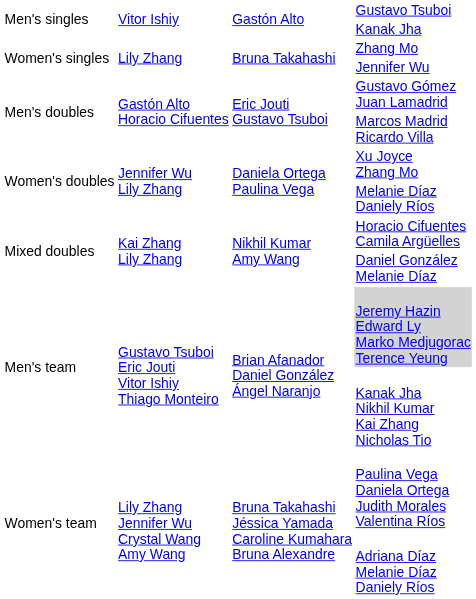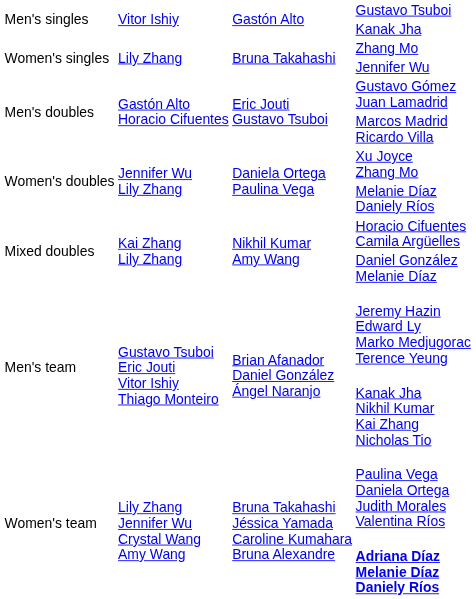(413, 335) lightgrey background -> (413, 335) no background
(396, 572) normal -> (398, 572) bold
